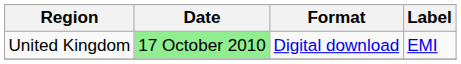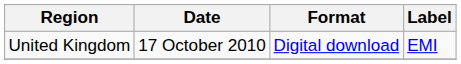(202, 45) lightgreen background -> (202, 45) no background
